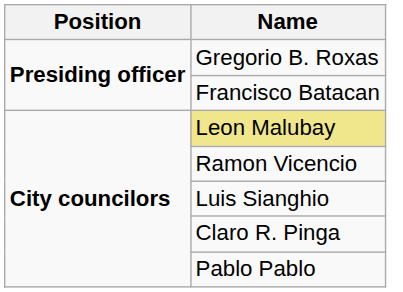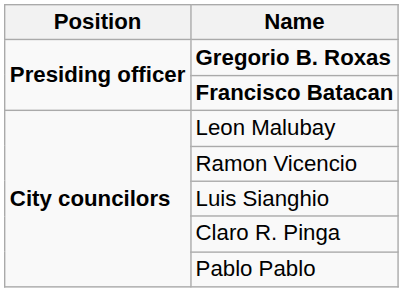(287, 57) normal -> (293, 57) bold
(288, 92) normal -> (294, 92) bold
(265, 127) khaki background -> (265, 127) no background
